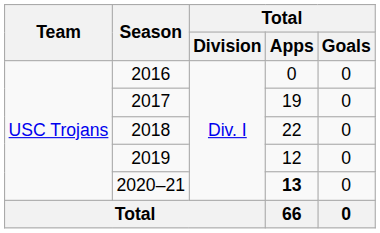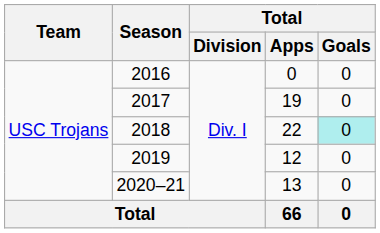(346, 130) no background -> (346, 130) paleturquoise background
(292, 185) bold -> (292, 185) normal
